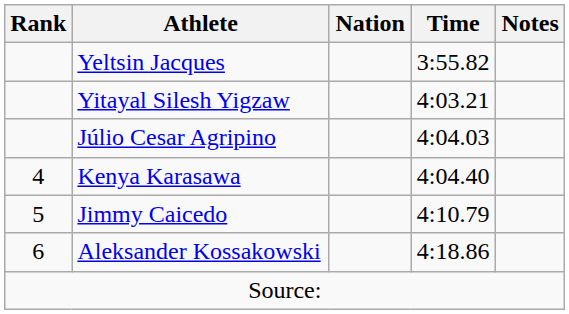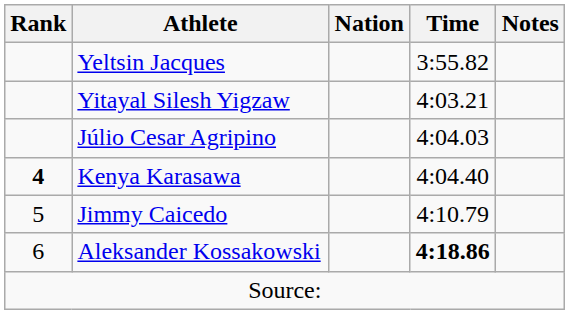(38, 175) normal -> (38, 175) bold
(453, 251) normal -> (453, 251) bold
